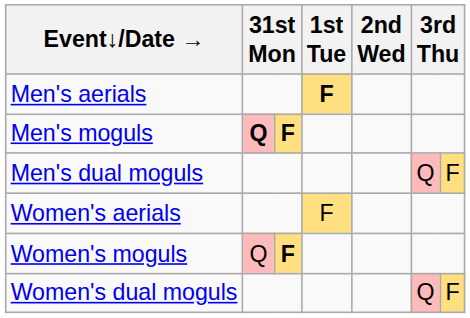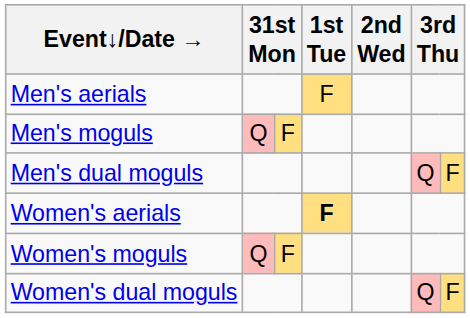(327, 94) bold -> (327, 94) normal
(259, 133) bold -> (259, 133) normal
(288, 133) bold -> (288, 133) normal
(327, 213) normal -> (327, 213) bold
(288, 253) bold -> (288, 253) normal
